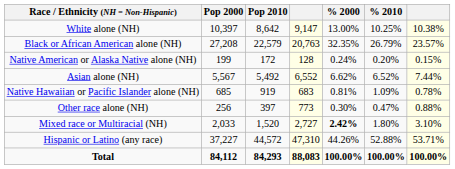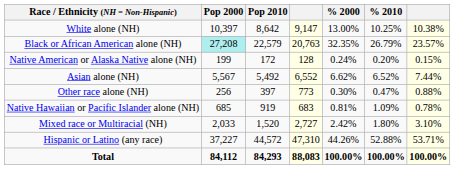(224, 44) no background -> (224, 44) paleturquoise background
rows swapped: (103, 92) <-> (103, 108)
(343, 124) bold -> (343, 124) normal
